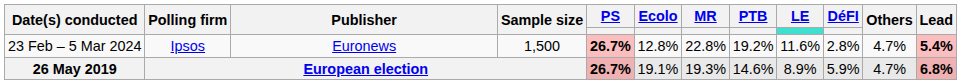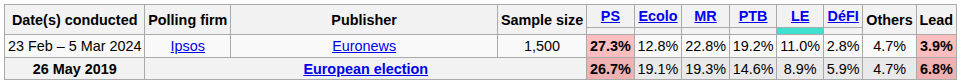(610, 46) 26.7% -> (610, 46) 27.3%
(800, 46) 11.6% -> (800, 46) 11.0%
(936, 46) 5.4% -> (936, 46) 3.9%
